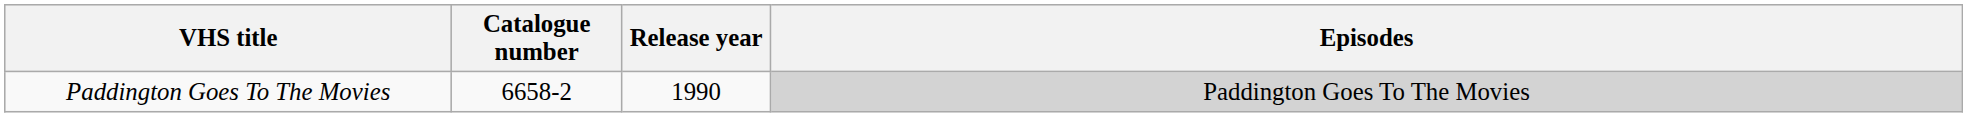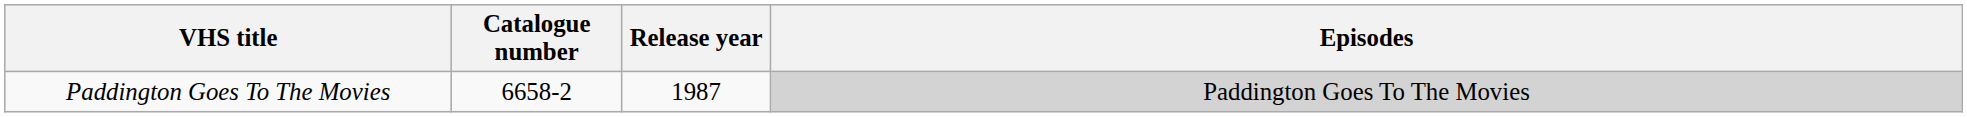(696, 91) 1990 -> (696, 91) 1987
